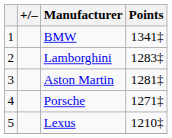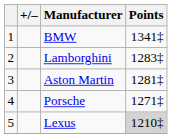(147, 123) no background -> (147, 123) lightgrey background
